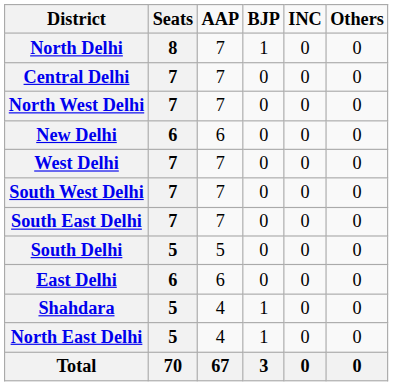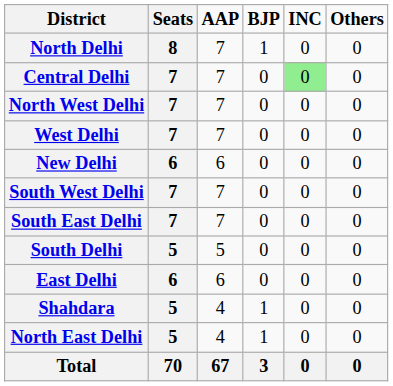(305, 76) no background -> (305, 76) lightgreen background
rows swapped: (76, 163) <-> (76, 134)
